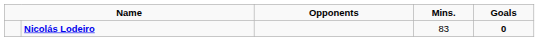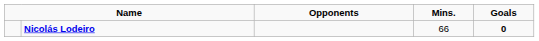(444, 28) 83 -> (444, 28) 66
